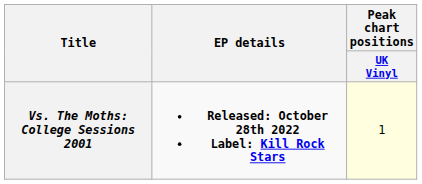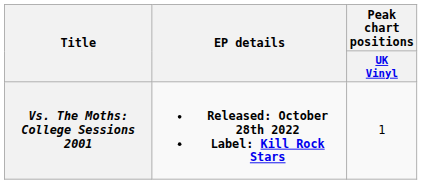(382, 130) lightyellow background -> (382, 130) no background
